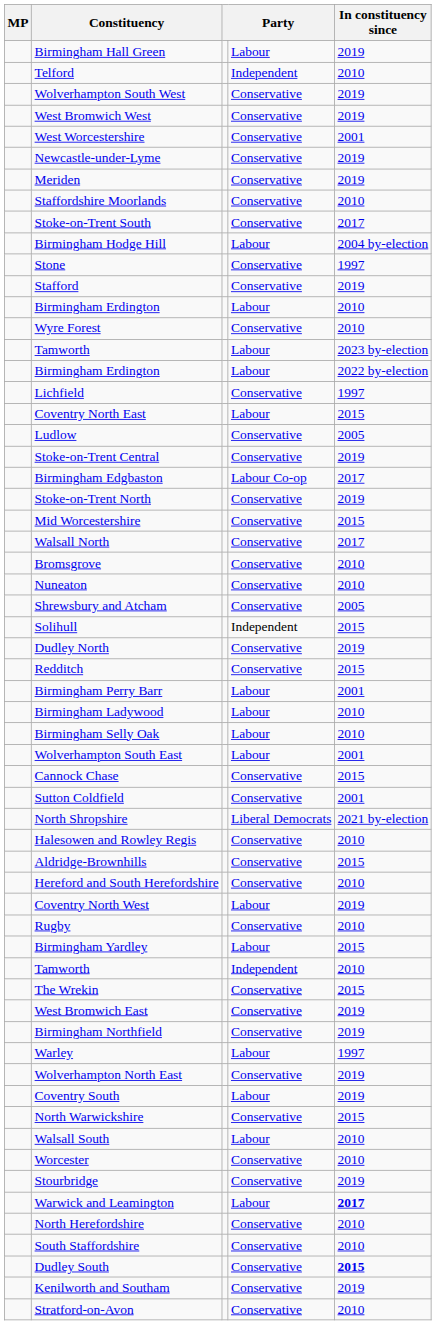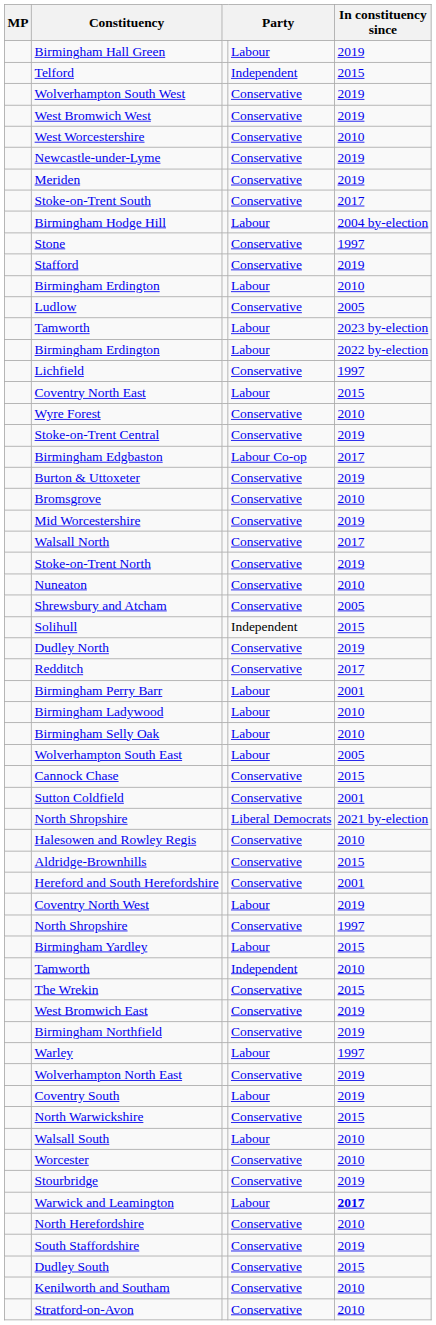(351, 72) 2010 -> (351, 72) 2015
(351, 136) 2001 -> (351, 136) 2010
- row: (100, 200)
rows swapped: (56, 435) <-> (68, 328)
+ row: (87, 477)
rows swapped: (93, 499) <-> (68, 563)
(351, 520) 2015 -> (351, 520) 2019
(351, 669) 2015 -> (351, 669) 2017
(351, 754) 2001 -> (351, 754) 2005
(351, 882) 2010 -> (351, 882) 2001
+ row: (81, 925)
- row: (53, 925)
(351, 1245) 2010 -> (351, 1245) 2019
(351, 1266) bold -> (351, 1266) normal
(351, 1287) 2019 -> (351, 1287) 2010
